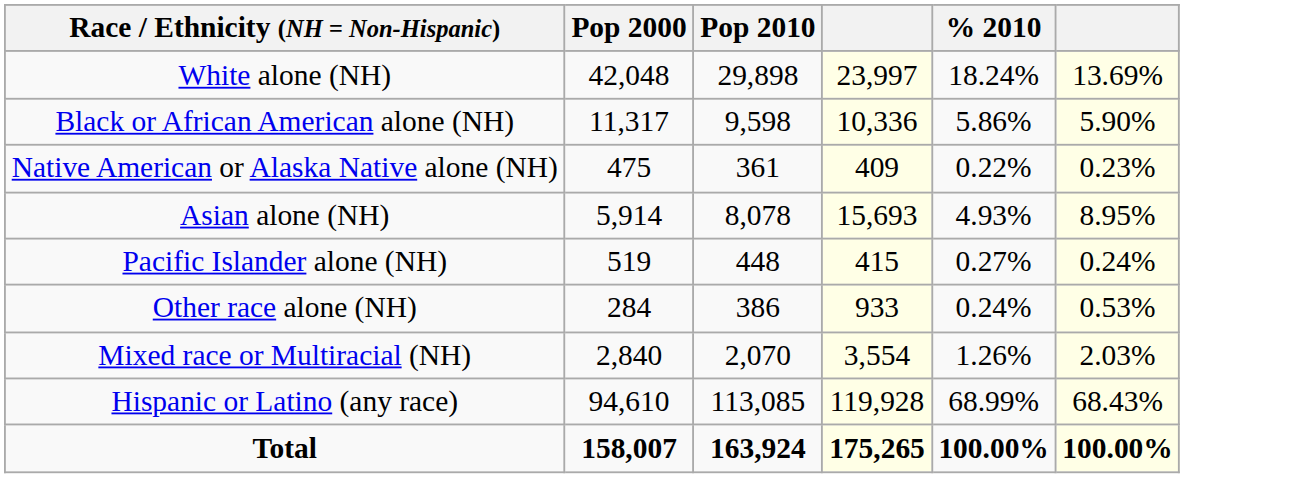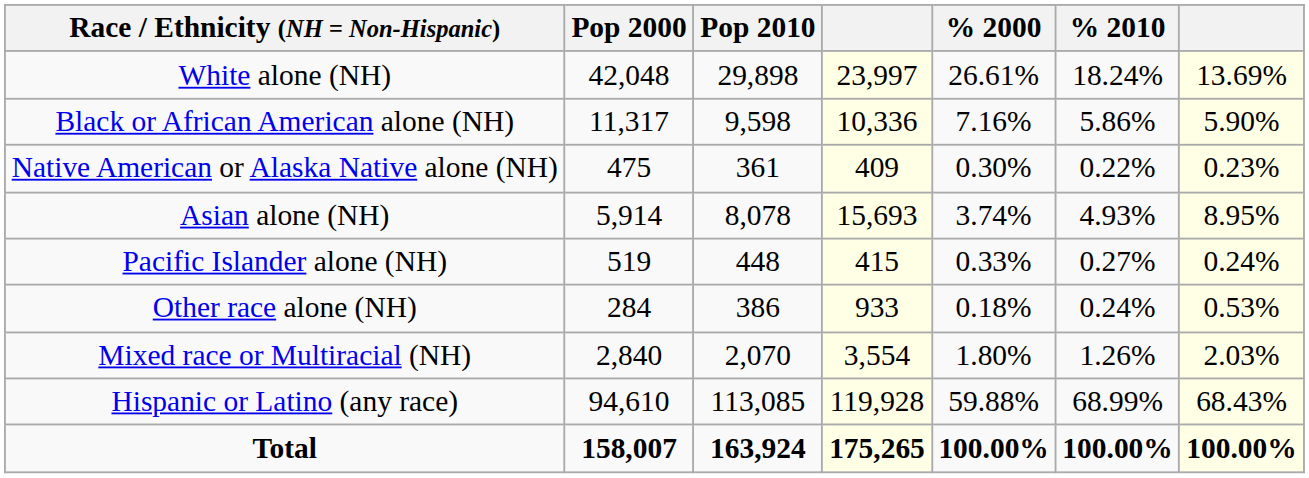+ column: (994, 27)
